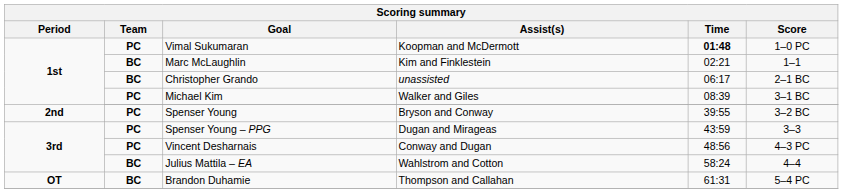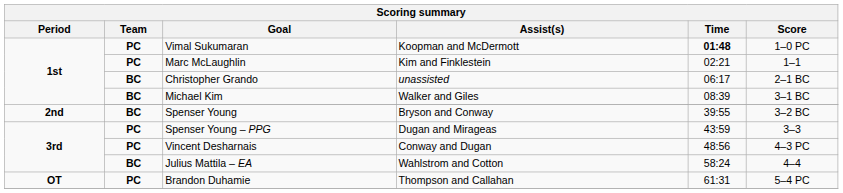(134, 63) BC -> (134, 63) PC
(134, 96) PC -> (134, 96) BC
(134, 113) PC -> (134, 113) BC
(134, 180) BC -> (134, 180) PC
